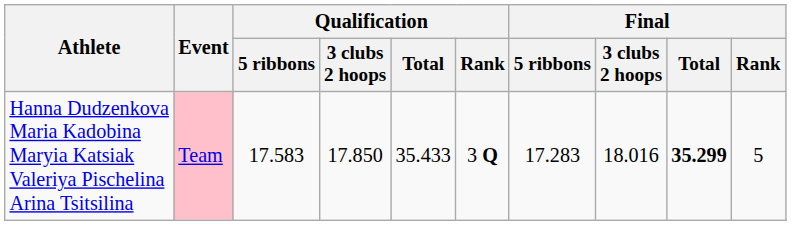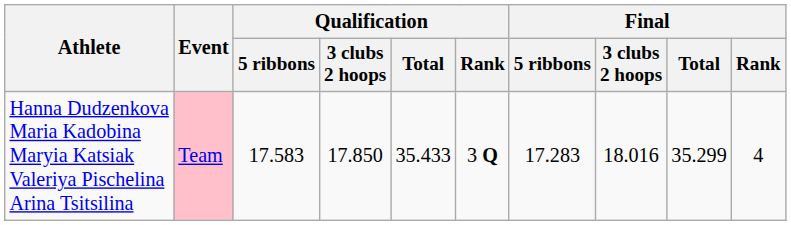(699, 156) bold -> (699, 156) normal
(758, 156) 5 -> (758, 156) 4
